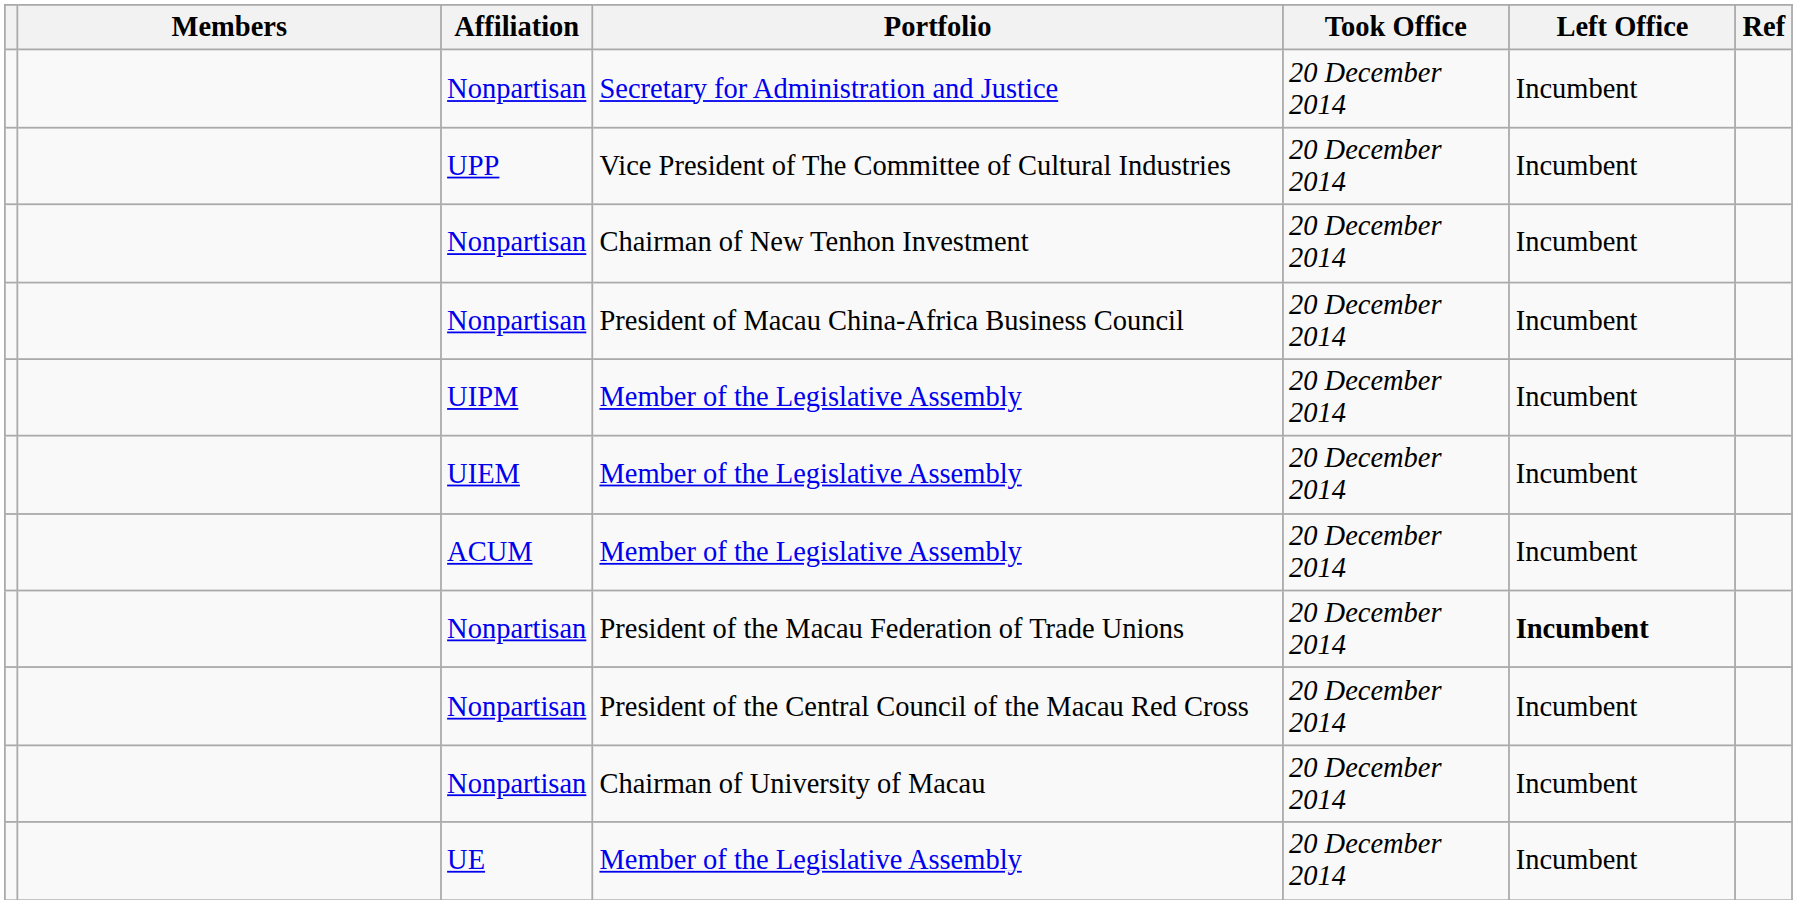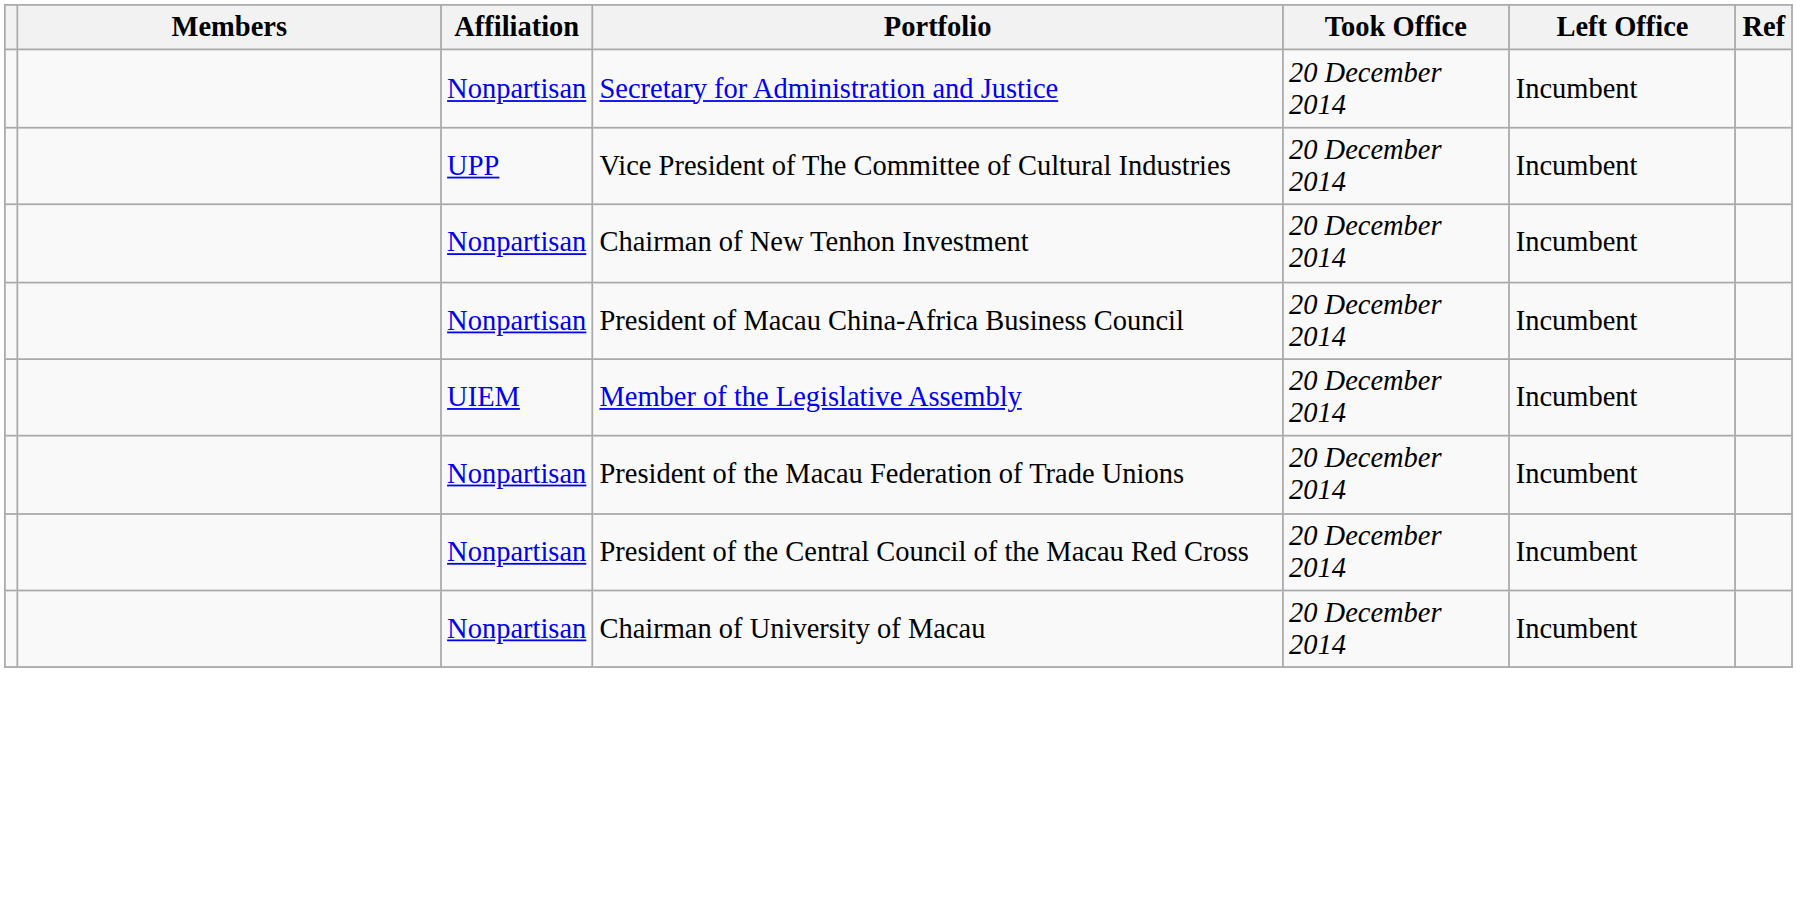- row: (483, 397)
- row: (490, 551)
(1582, 628) bold -> (1577, 474) normal
- row: (466, 860)
